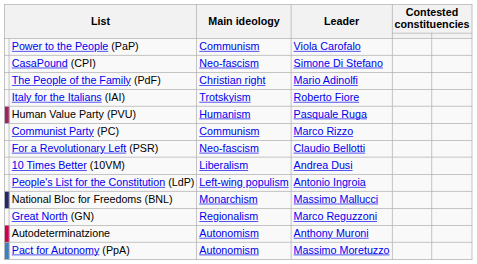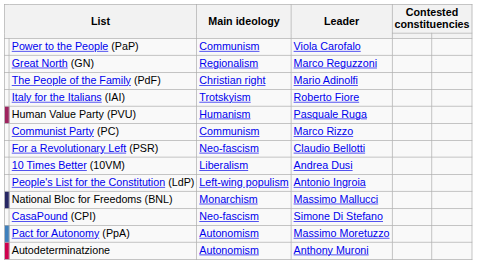rows swapped: (54, 64) <-> (53, 217)
rows swapped: (61, 234) <-> (71, 251)
